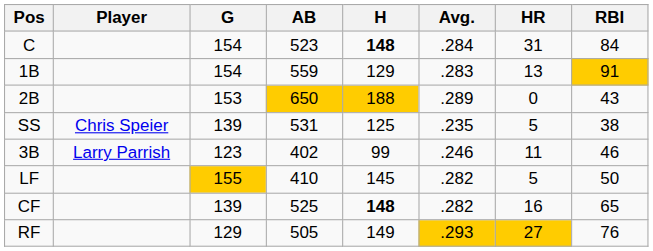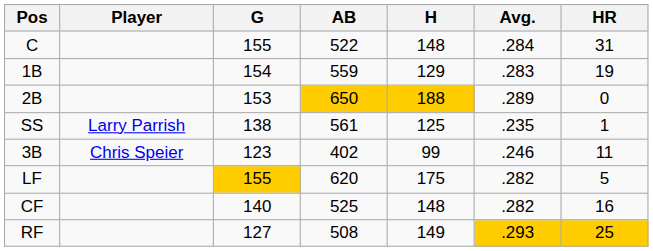- column: (610, 17)
(228, 44) 154 -> (257, 44) 155
(304, 44) 523 -> (344, 44) 522
(380, 44) bold -> (431, 44) normal
(533, 71) 13 -> (604, 71) 19
(122, 125) Chris Speier -> (137, 125) Larry Parrish
(228, 125) 139 -> (257, 125) 138
(304, 125) 531 -> (344, 125) 561
(533, 125) 5 -> (604, 125) 1
(122, 152) Larry Parrish -> (137, 152) Chris Speier
(304, 179) 410 -> (344, 179) 620
(380, 179) 145 -> (431, 179) 175
(228, 206) 139 -> (257, 206) 140
(380, 206) bold -> (431, 206) normal
(228, 233) 129 -> (257, 233) 127
(304, 233) 505 -> (344, 233) 508
(533, 233) 27 -> (604, 233) 25
